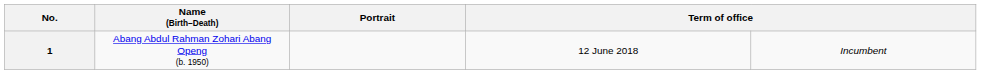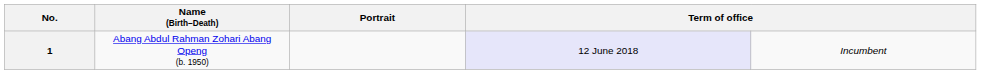(608, 50) no background -> (608, 50) lavender background
